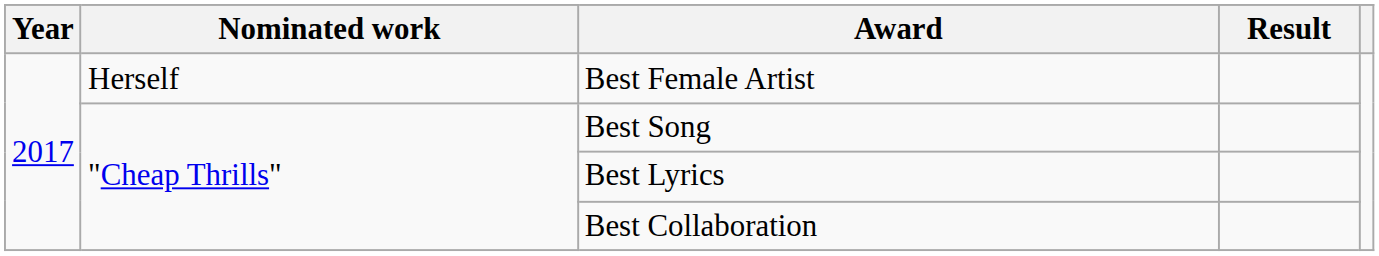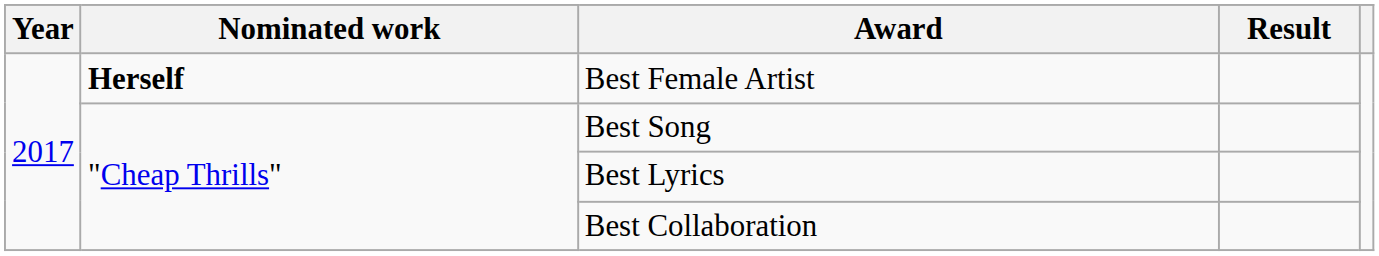(134, 77) normal -> (136, 77) bold
